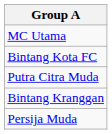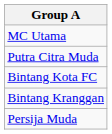(52, 56) Bintang Kota FC -> (53, 56) Putra Citra Muda
(53, 77) Putra Citra Muda -> (52, 77) Bintang Kota FC
